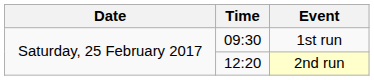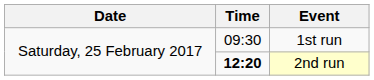(243, 63) normal -> (243, 63) bold
